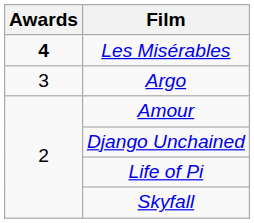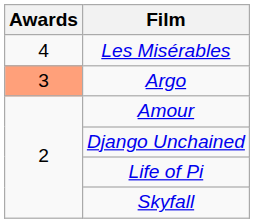(44, 50) bold -> (44, 50) normal
(44, 80) no background -> (44, 80) lightsalmon background
